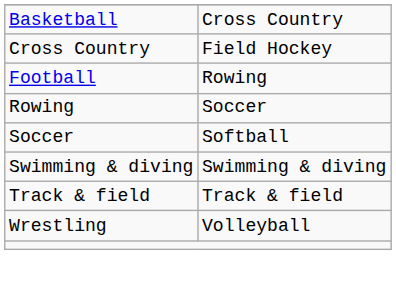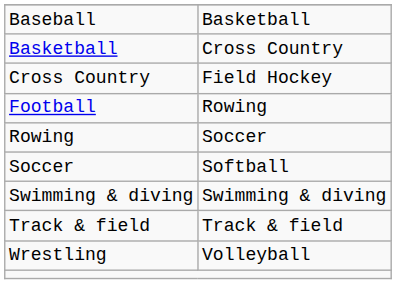+ row: (52, 19)
